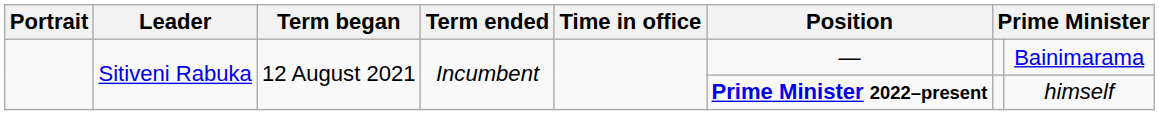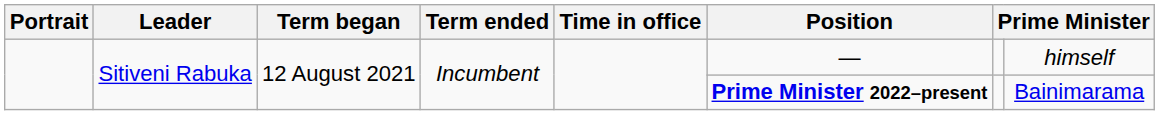(1079, 57) Bainimarama -> (1079, 57) himself
(1079, 92) himself -> (1079, 92) Bainimarama
